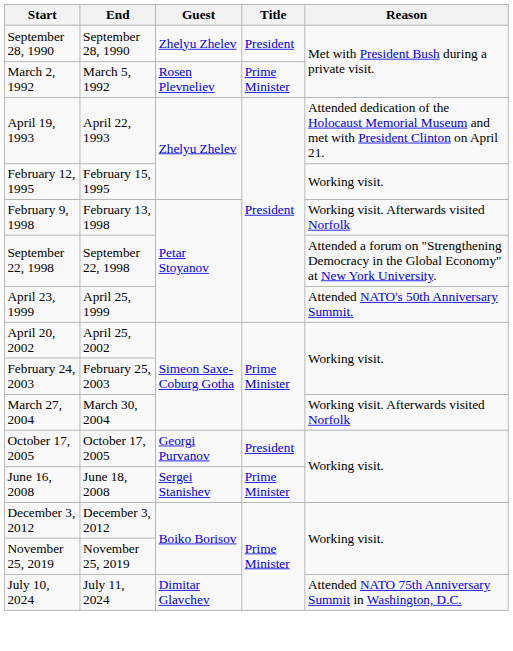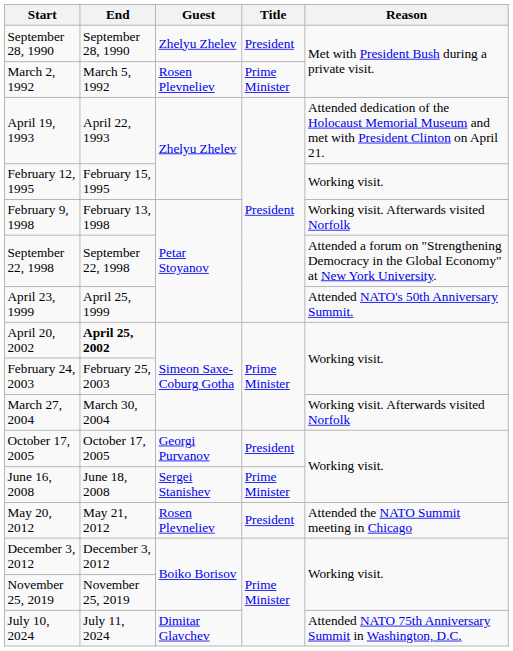(107, 340) normal -> (108, 340) bold
+ row: (30, 520)
